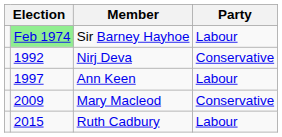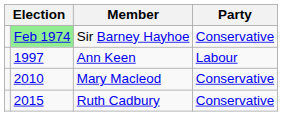(217, 36) Labour -> (235, 36) Conservative
- row: (104, 57)
(29, 100) 2009 -> (29, 79) 2010
(217, 121) Labour -> (235, 100) Conservative
